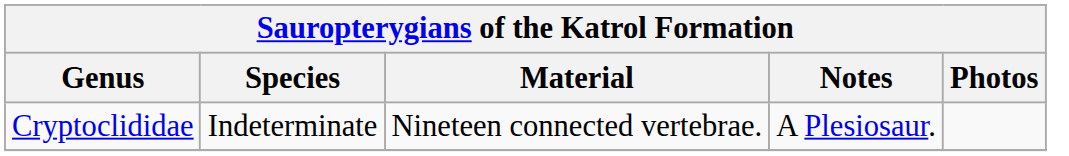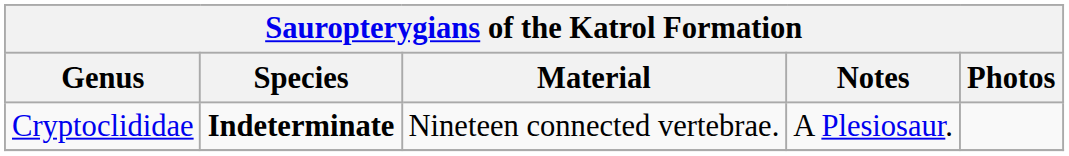(293, 125) normal -> (301, 125) bold
